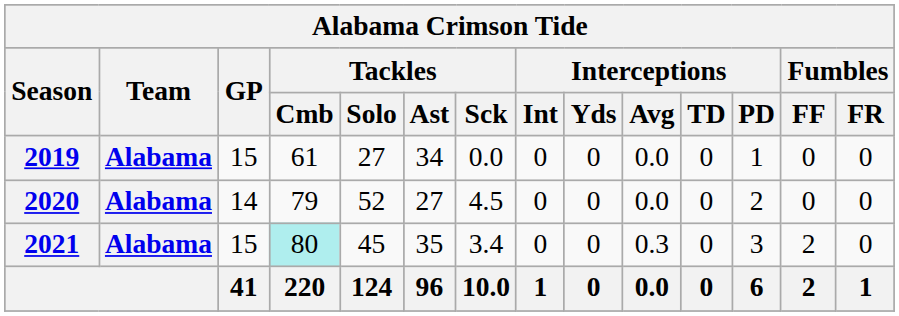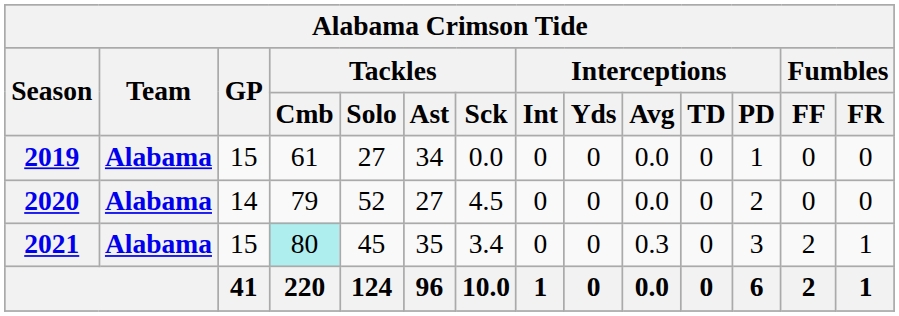(866, 244) 0 -> (866, 244) 1
